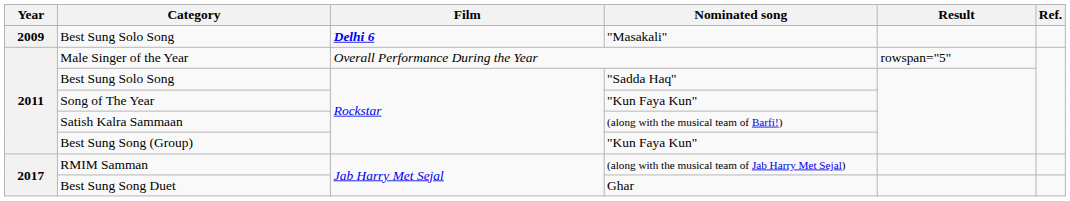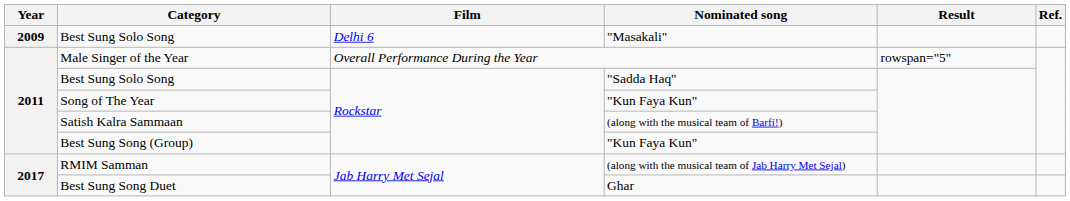(354, 36) bold -> (354, 36) normal
